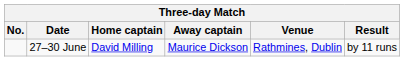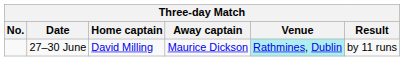(298, 47) no background -> (298, 47) paleturquoise background
